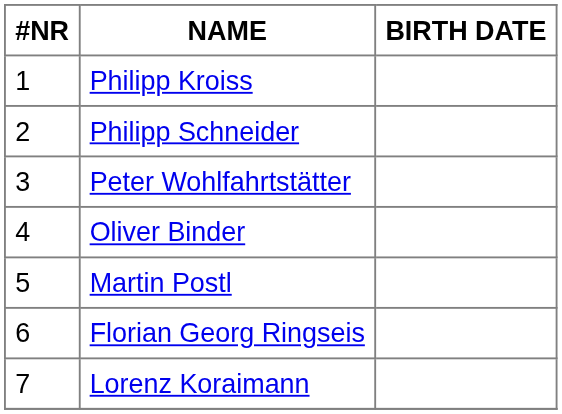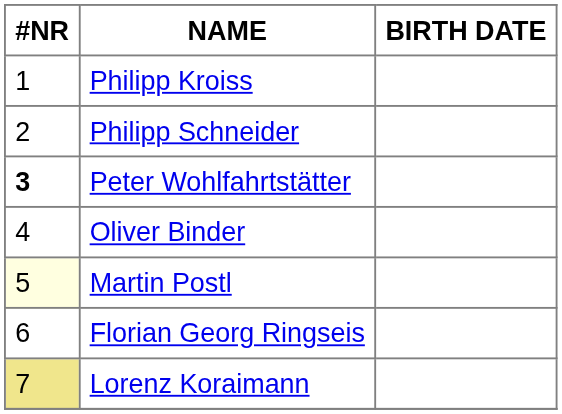(23, 182) normal -> (23, 182) bold
(23, 283) no background -> (23, 283) lightyellow background
(23, 384) no background -> (23, 384) khaki background
